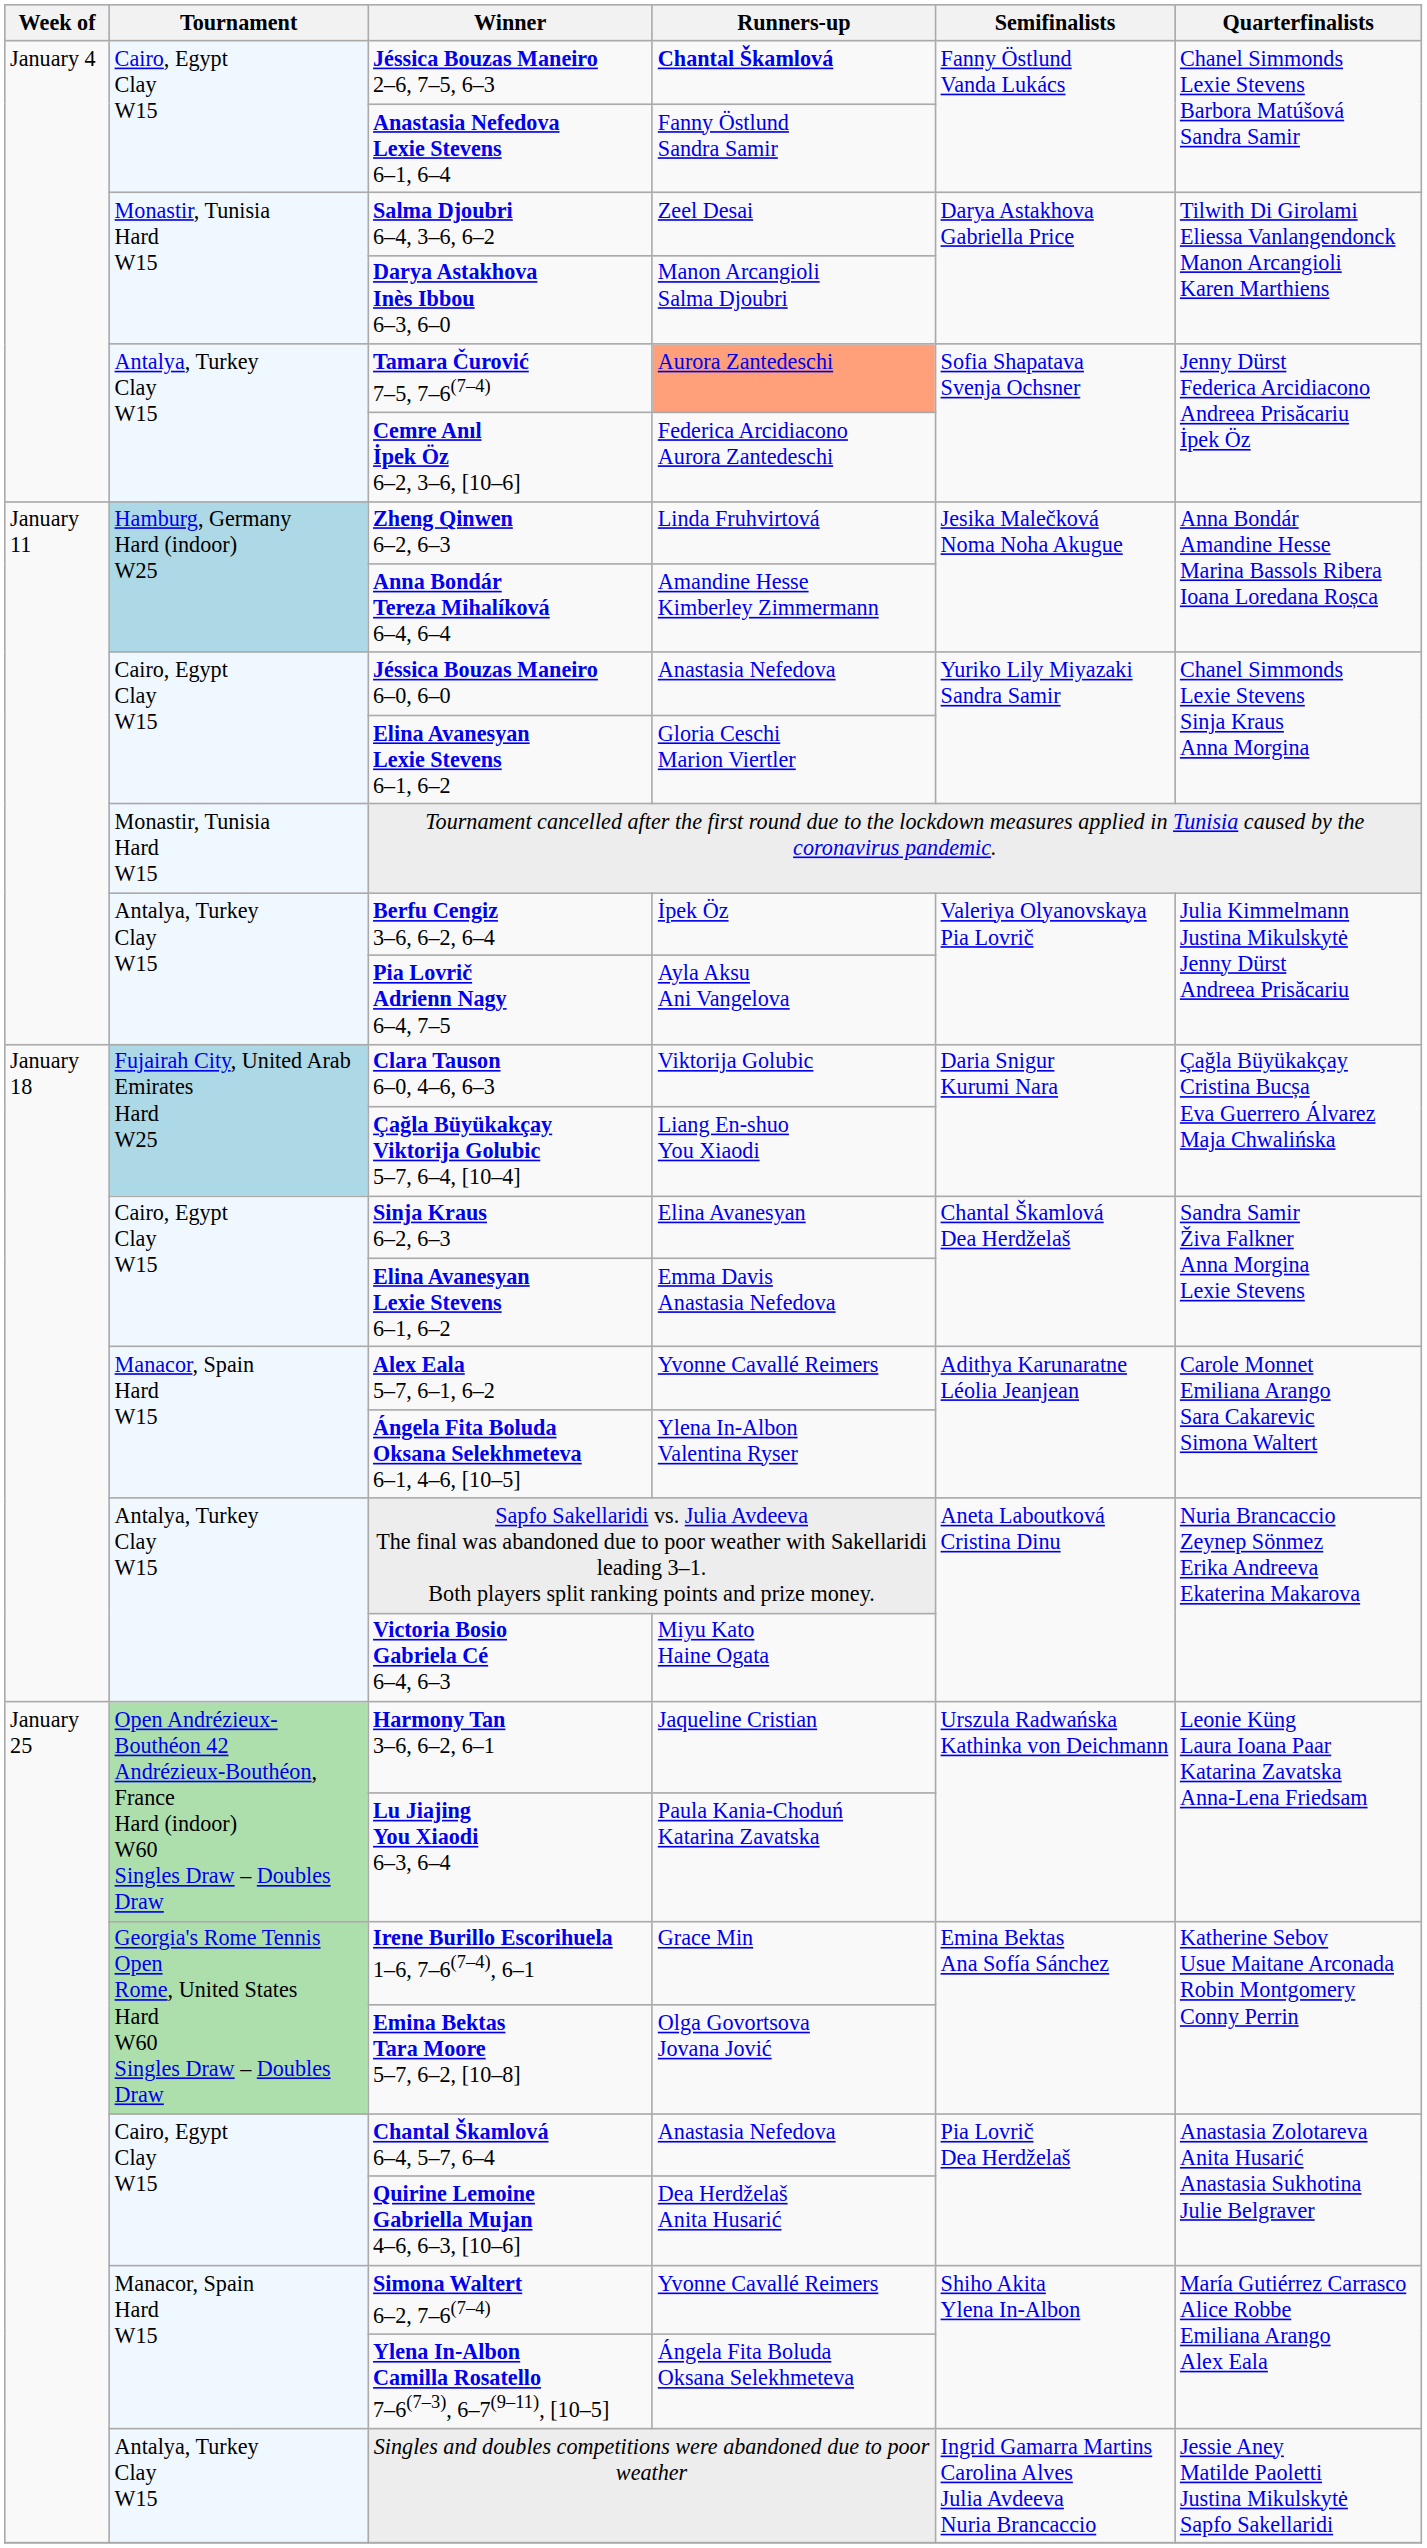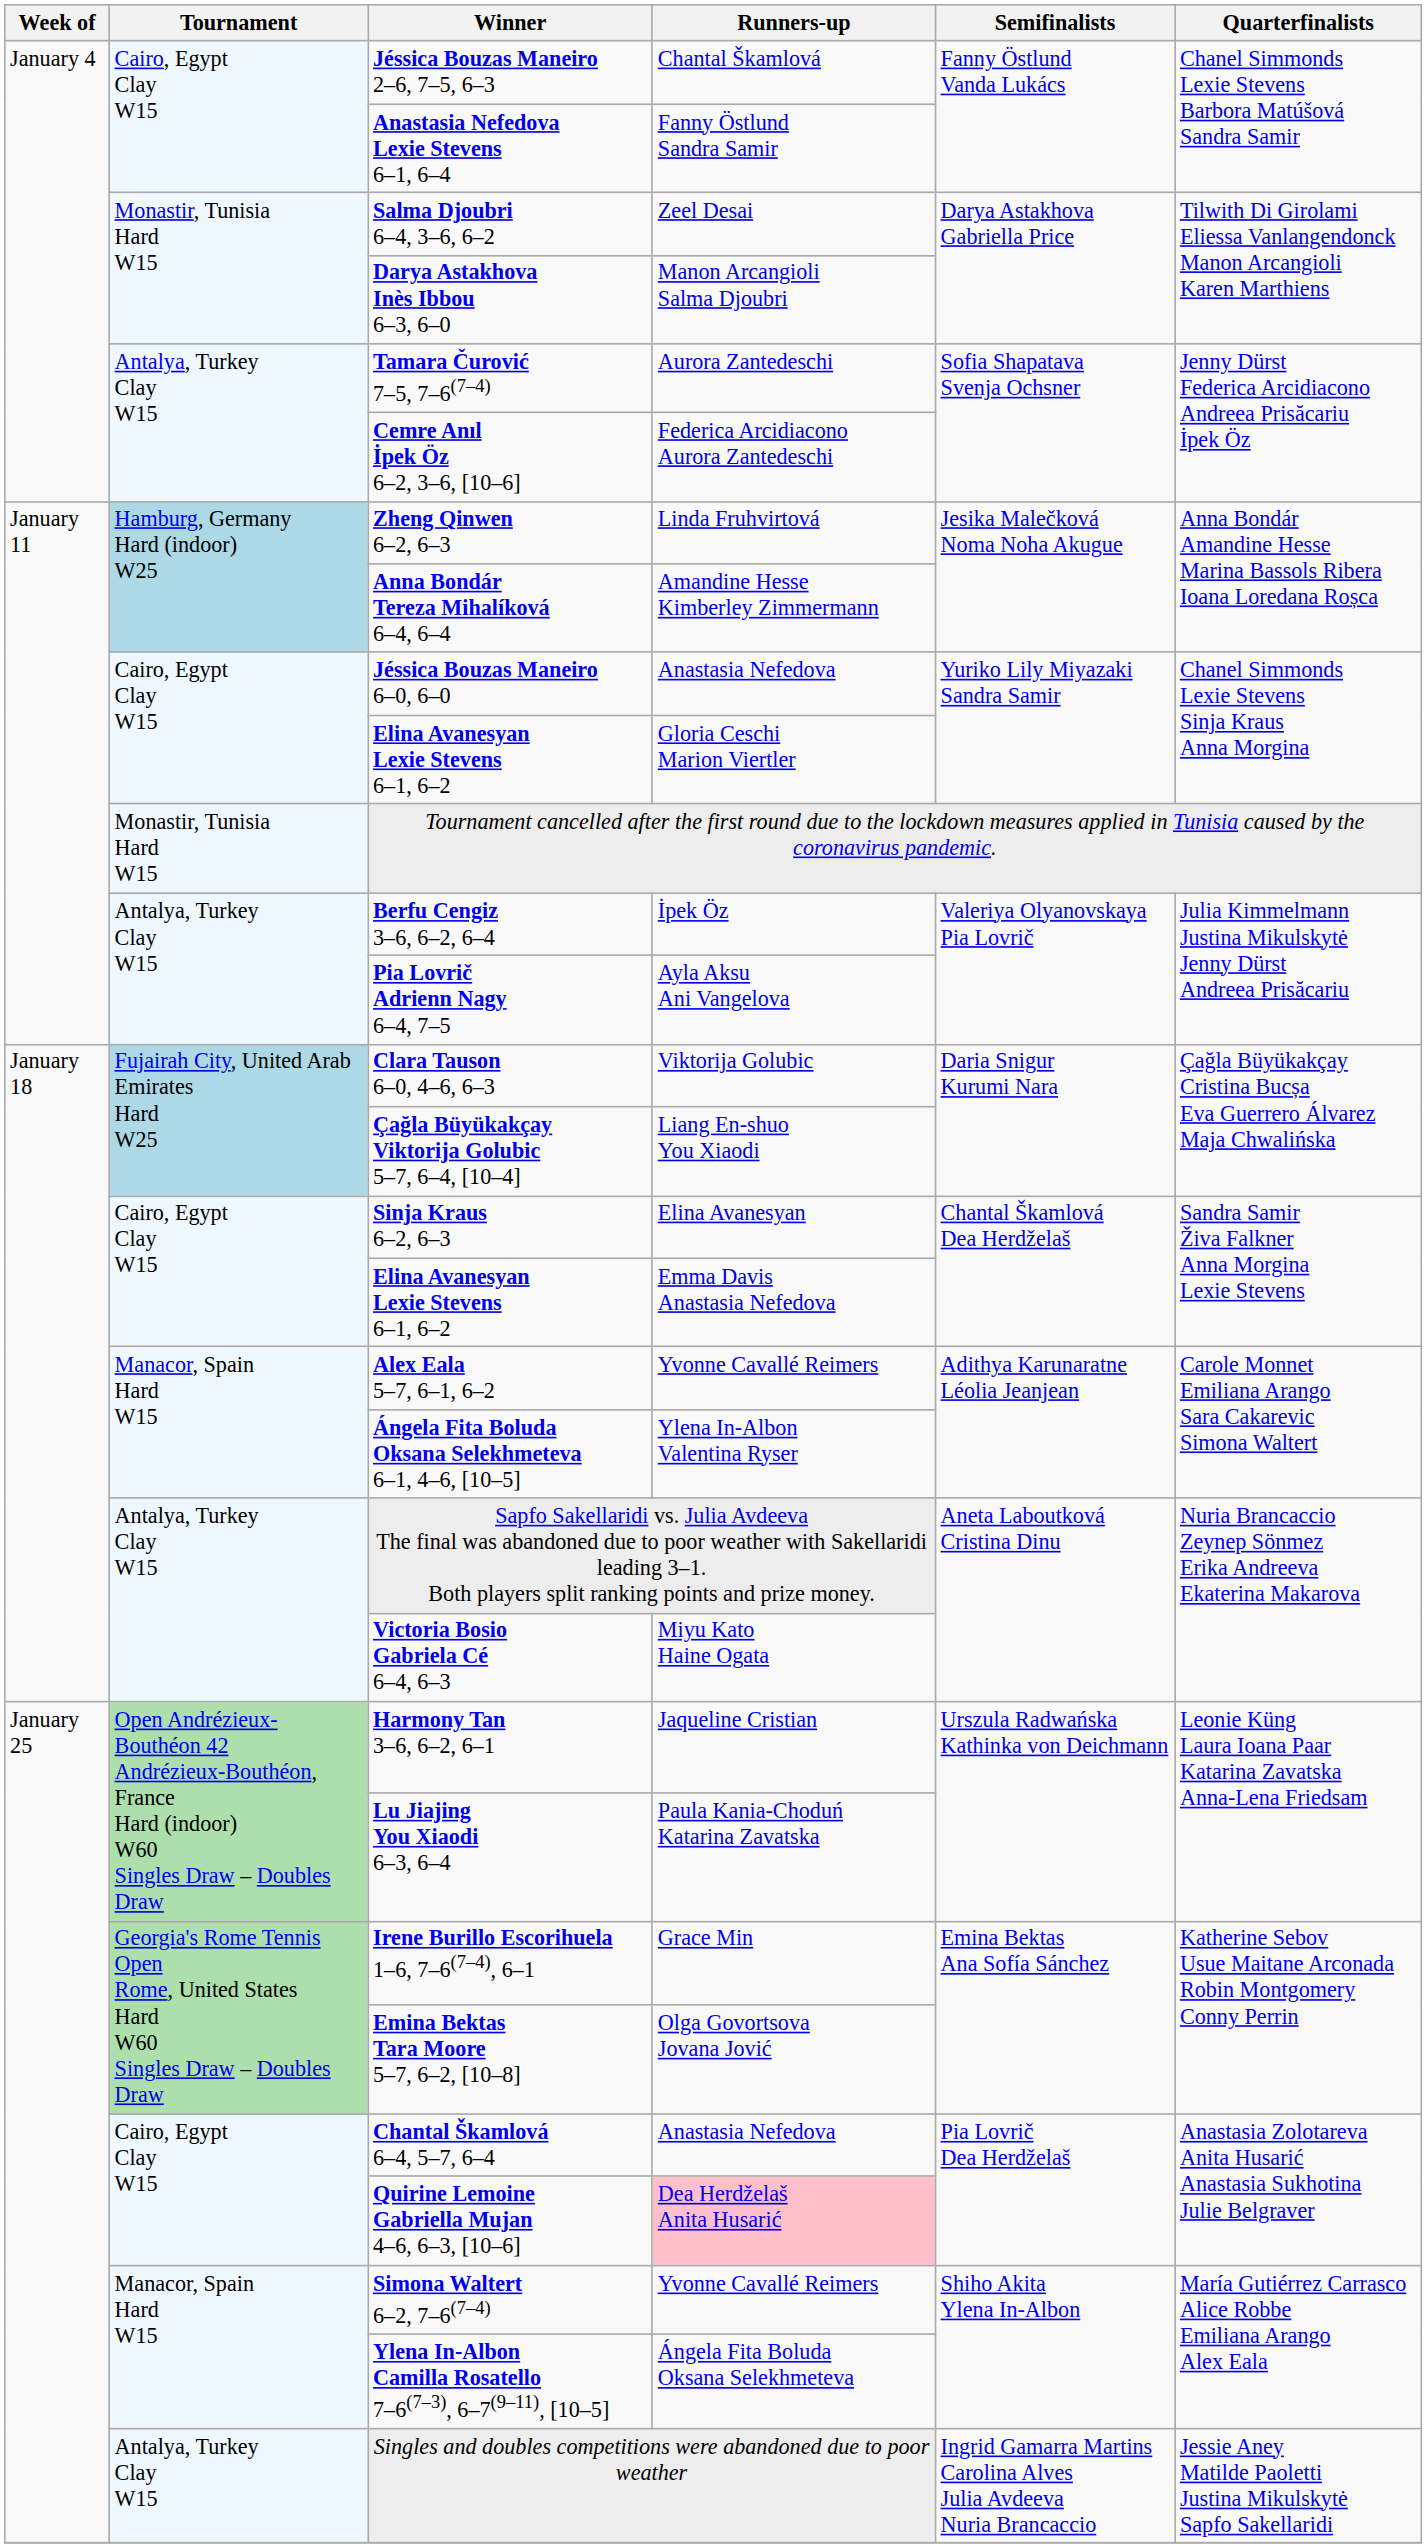(746, 58) bold -> (739, 58) normal
(745, 361) lightsalmon background -> (745, 361) no background
(723, 2207) no background -> (723, 2207) pink background
